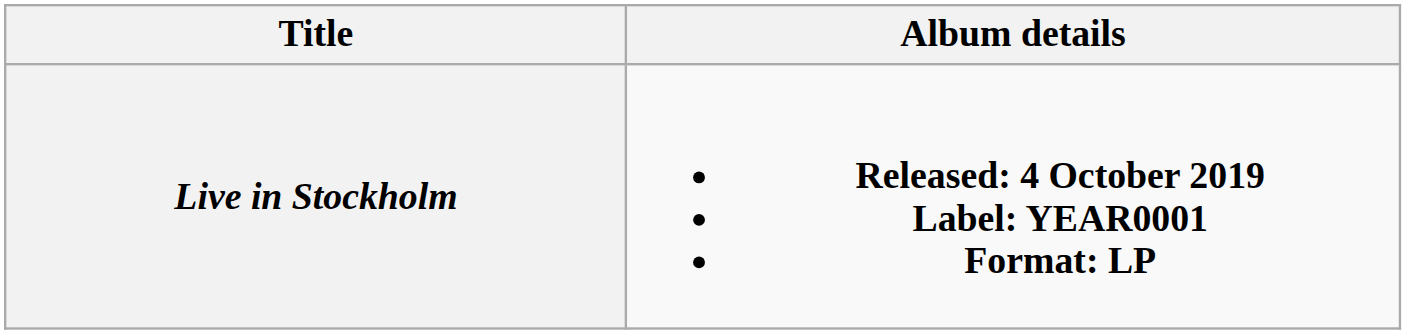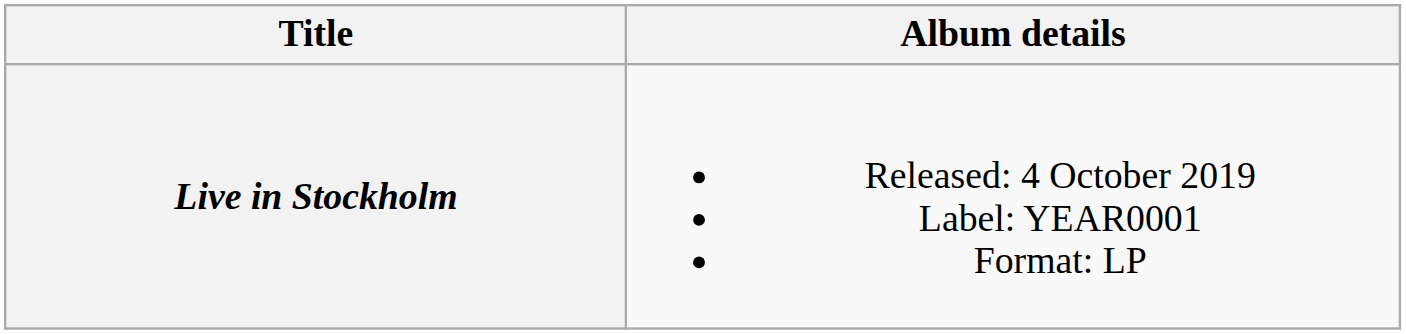(1013, 218) bold -> (1013, 218) normal
